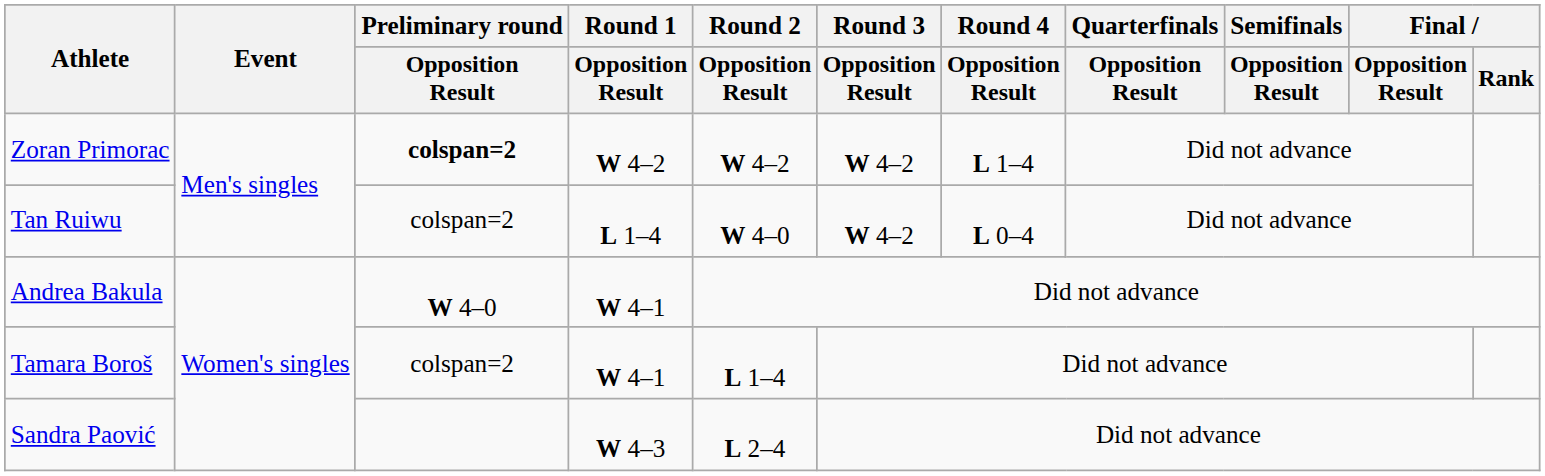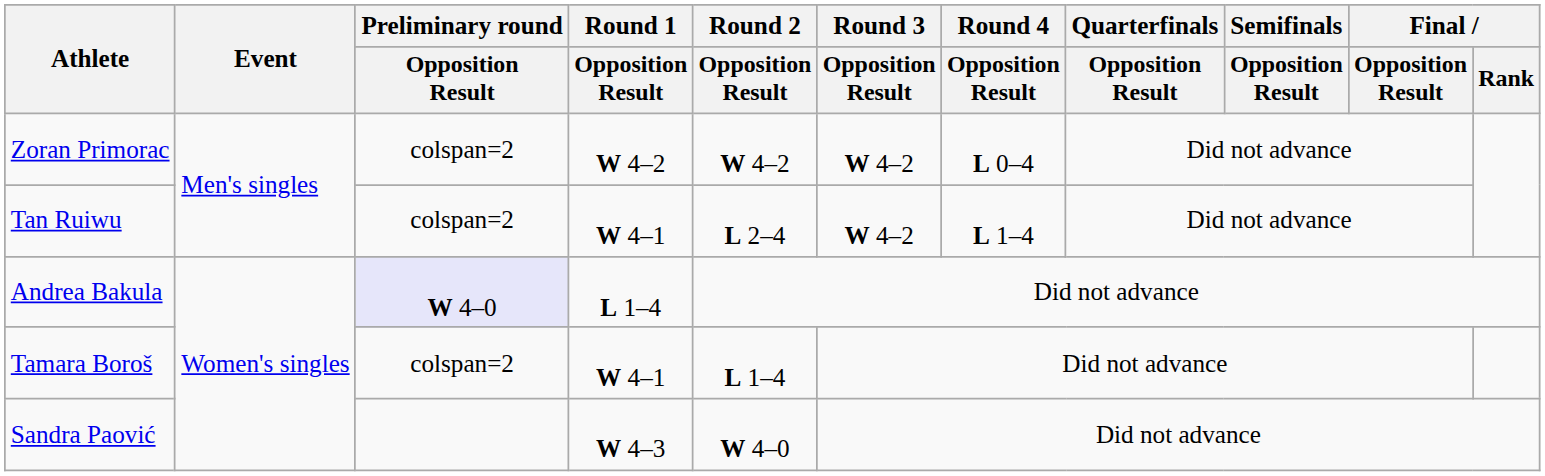(462, 149) bold -> (462, 149) normal
(1003, 164) L 1–4 -> (1003, 164) L 0–4
(631, 235) L 1–4 -> (631, 235) W 4–1
(755, 235) W 4–0 -> (755, 235) L 2–4
(1003, 235) L 0–4 -> (1003, 235) L 1–4
(462, 306) no background -> (462, 306) lavender background
(631, 306) W 4–1 -> (631, 306) L 1–4
(755, 449) L 2–4 -> (755, 449) W 4–0
